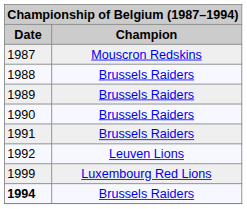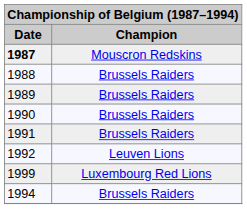(21, 54) normal -> (21, 54) bold
(21, 194) bold -> (21, 194) normal
